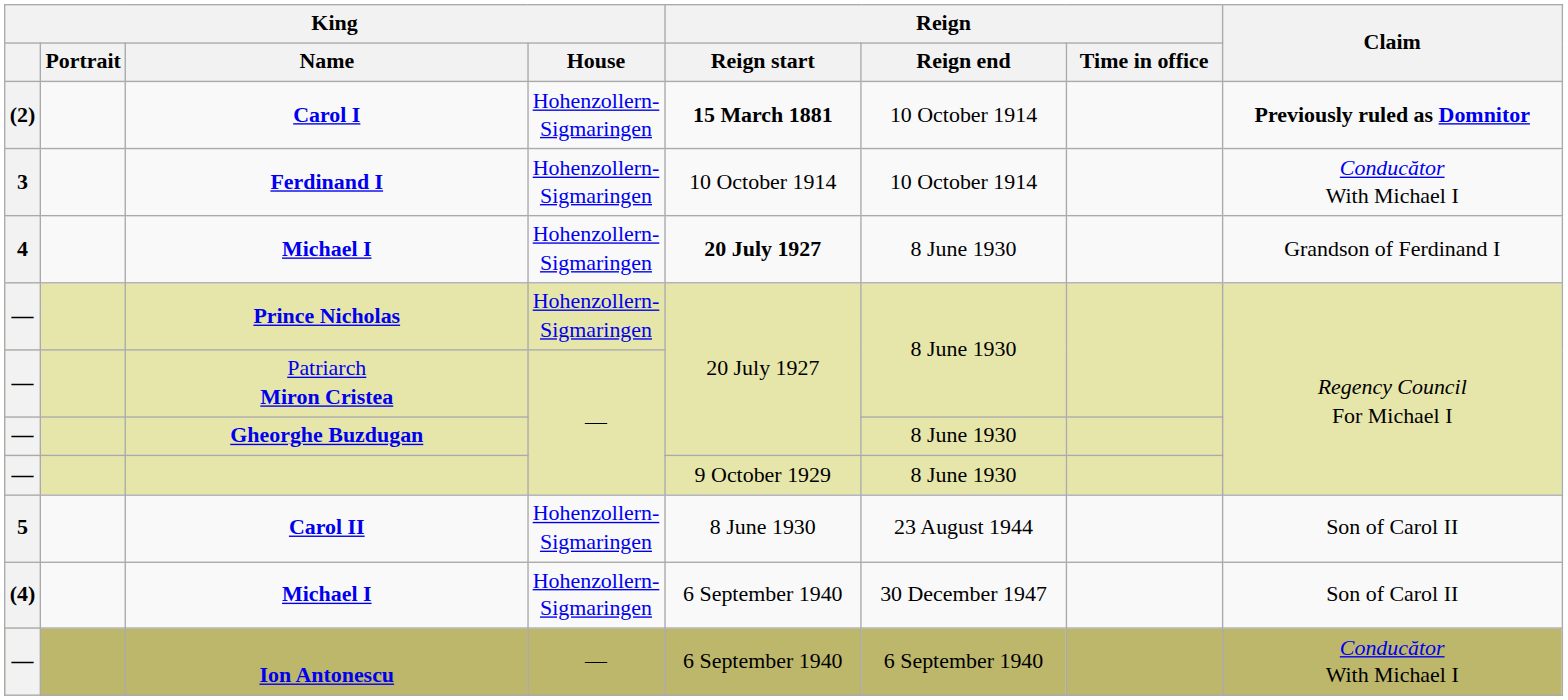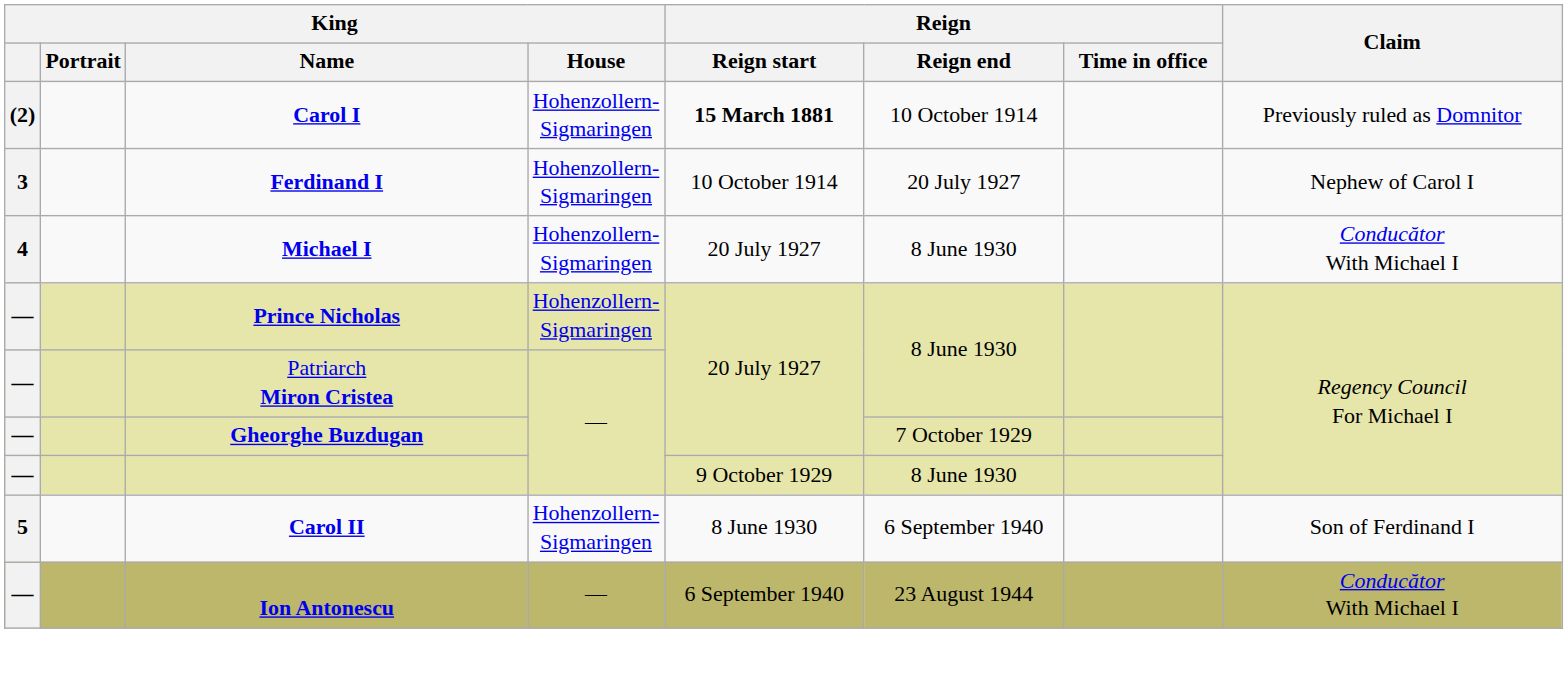(1392, 114) bold -> (1392, 114) normal
(964, 181) 10 October 1914 -> (964, 181) 20 July 1927
(1392, 181) Conducător With Michael I -> (1392, 181) Nephew of Carol I
(763, 248) bold -> (764, 248) normal
(1392, 248) Grandson of Ferdinand I -> (1392, 248) Conducător With Michael I
(964, 435) 8 June 1930 -> (964, 435) 7 October 1929
(964, 527) 23 August 1944 -> (964, 527) 6 September 1940
(1392, 527) Son of Carol II -> (1392, 527) Son of Ferdinand I
- row: (23, 594)
(964, 661) 6 September 1940 -> (964, 594) 23 August 1944
